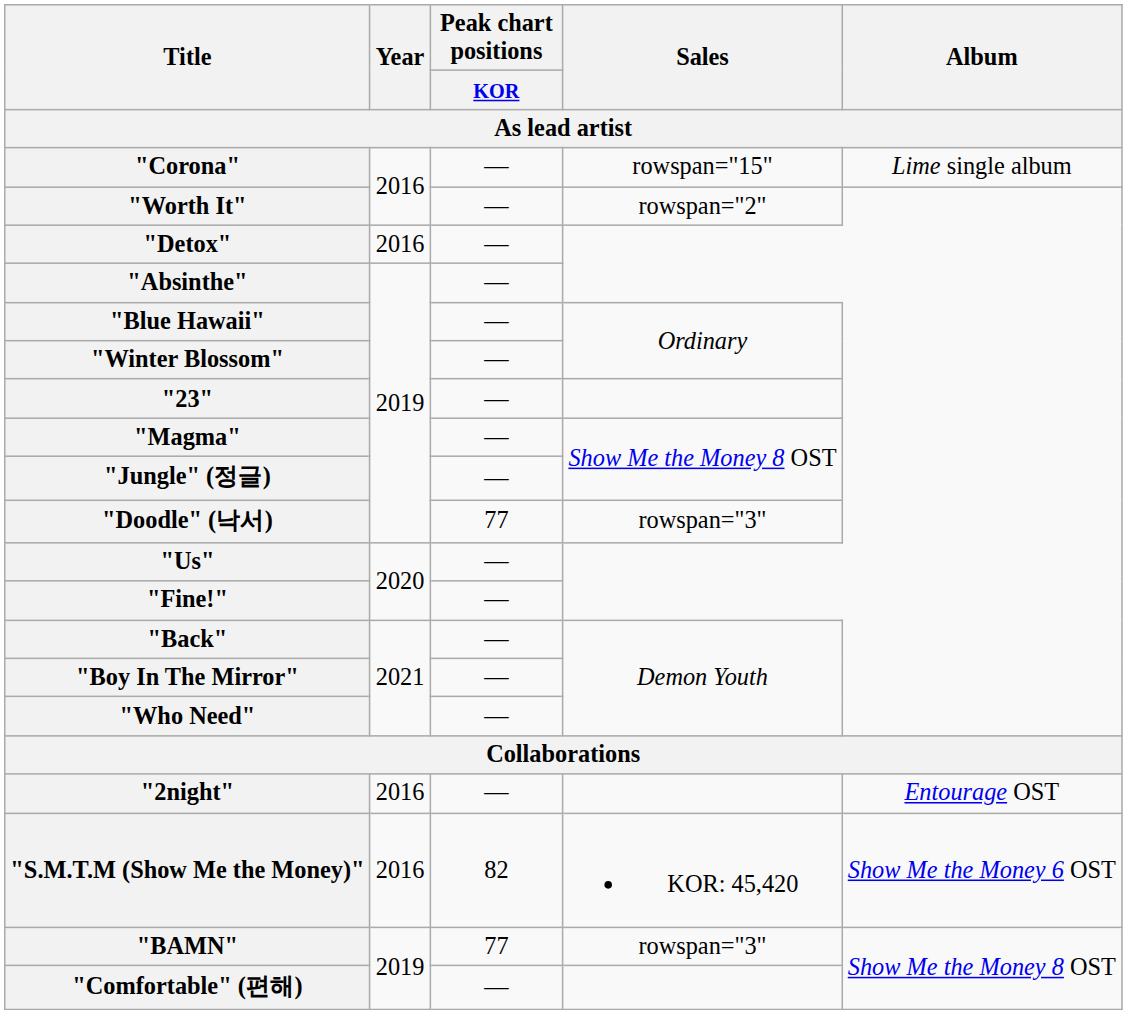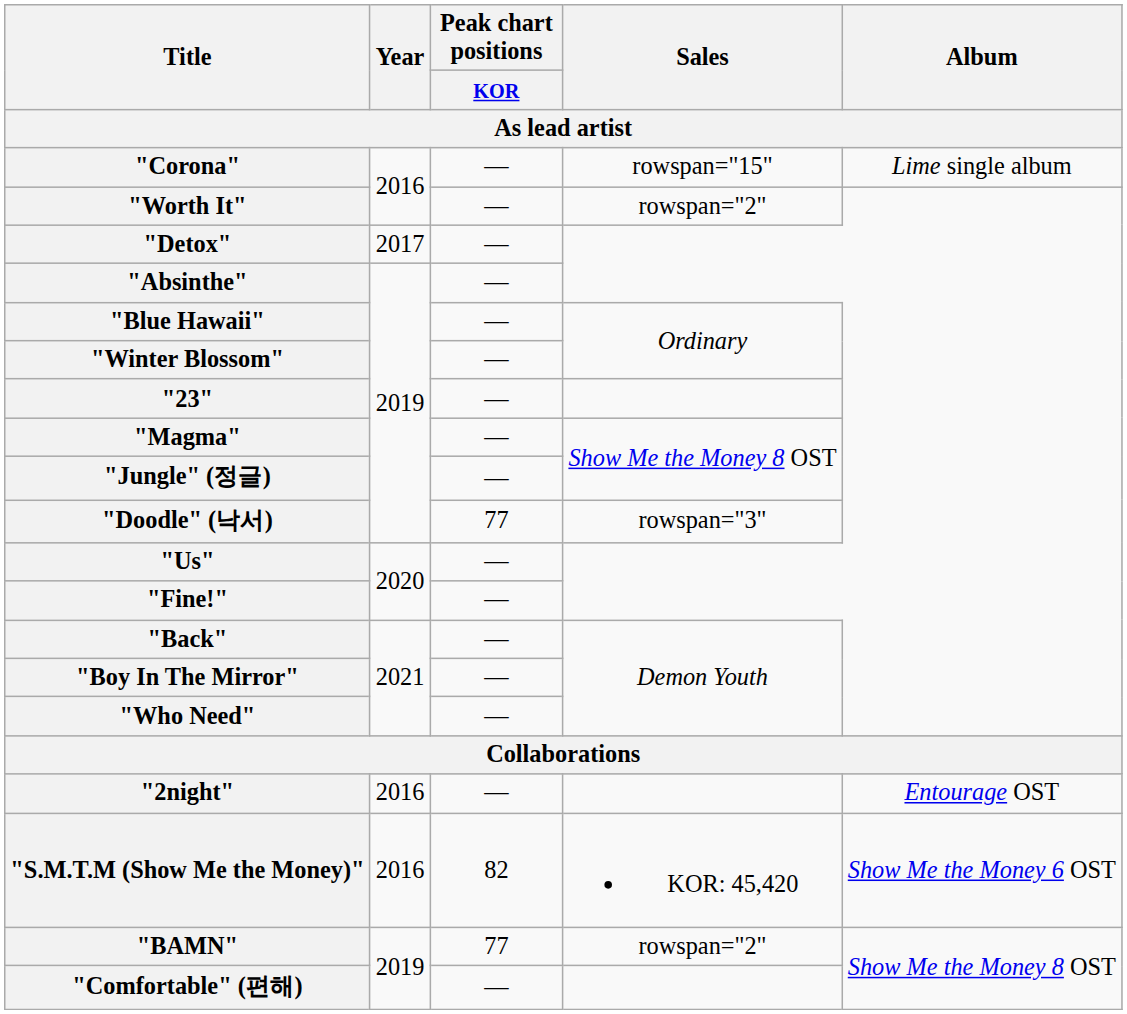(400, 243) 2016 -> (400, 243) 2017
(702, 946) rowspan="3" -> (702, 946) rowspan="2"
